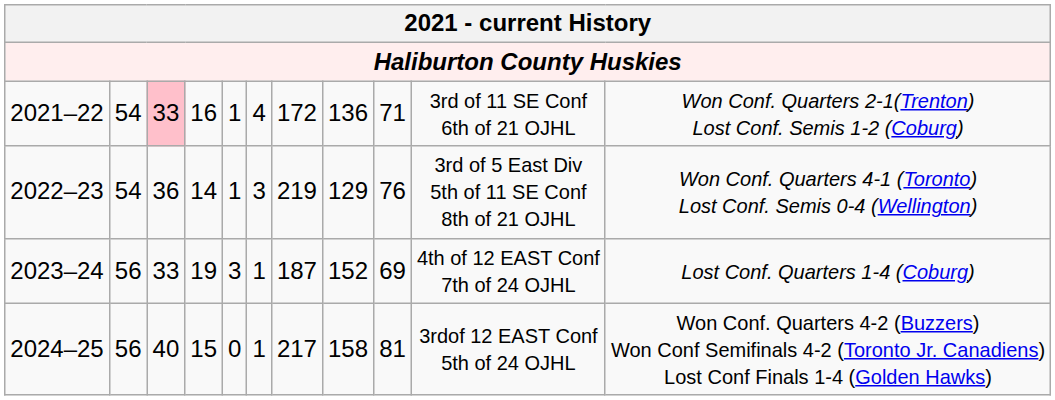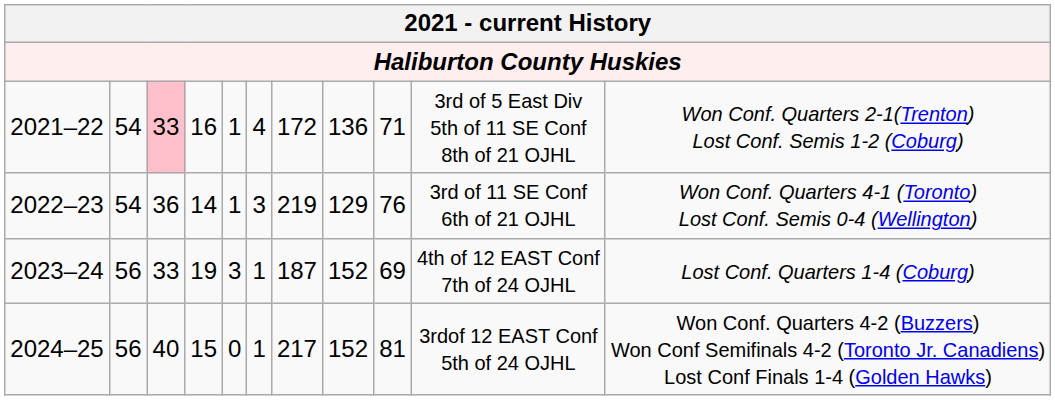(508, 114) 3rd of 11 SE Conf 6th of 21 OJHL -> (508, 128) 3rd of 5 East Div 5th of 11 SE Conf 8th of 21 OJHL
(508, 193) 3rd of 5 East Div 5th of 11 SE Conf 8th of 21 OJHL -> (508, 206) 3rd of 11 SE Conf 6th of 21 OJHL
(348, 348) 158 -> (348, 348) 152
